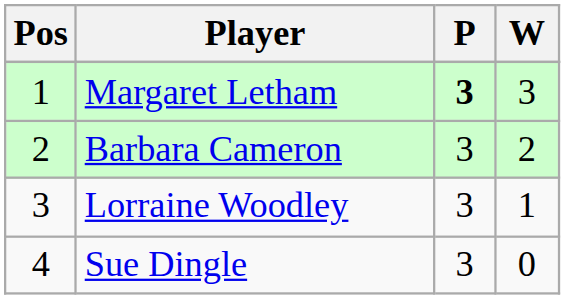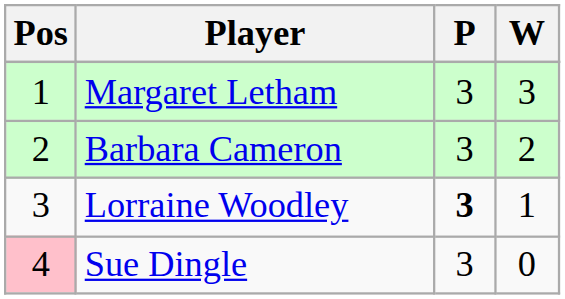(465, 90) bold -> (465, 90) normal
(465, 206) normal -> (465, 206) bold
(41, 263) no background -> (41, 263) pink background
